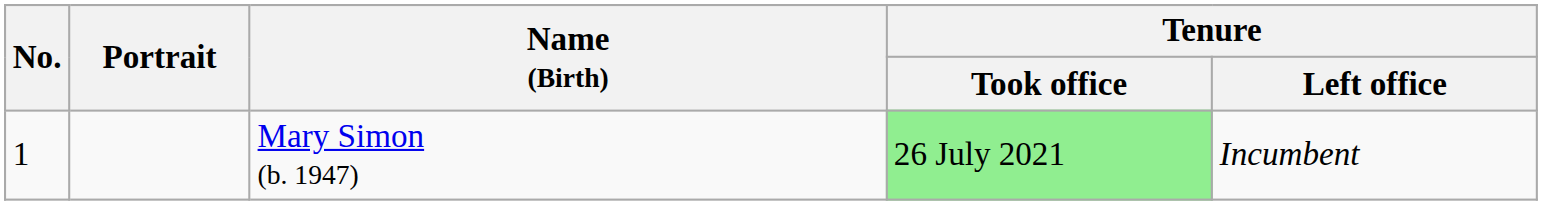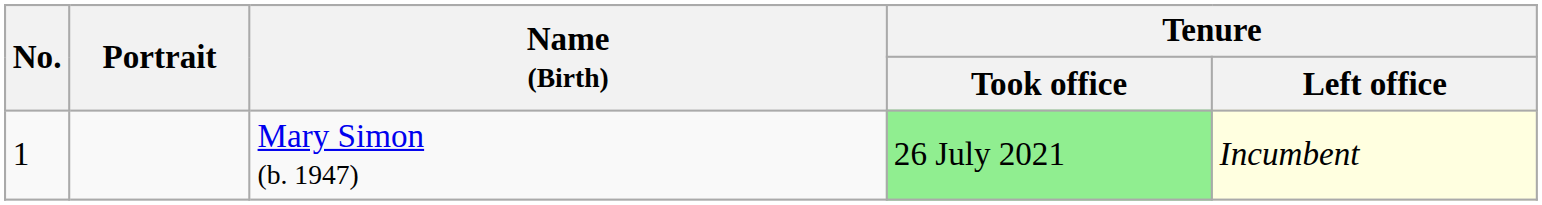(1290, 154) no background -> (1290, 154) lightyellow background
